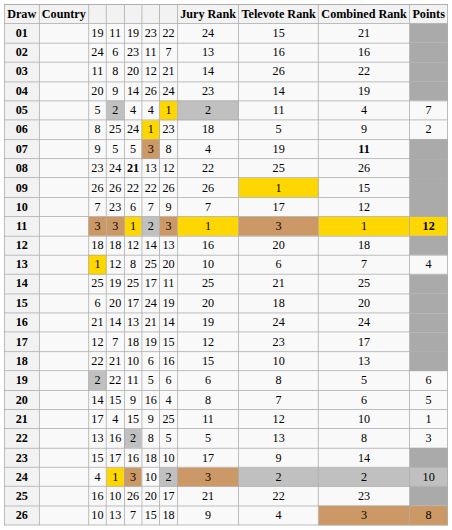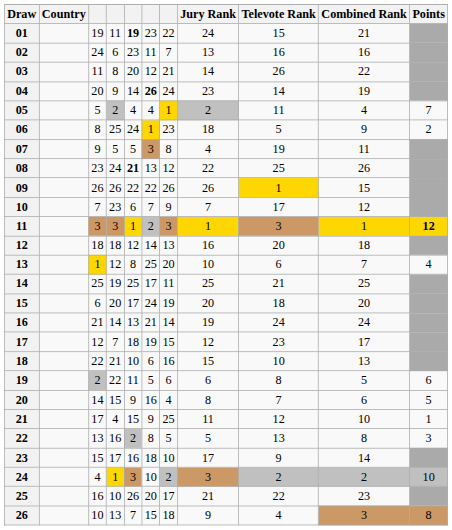(133, 33) normal -> (133, 33) bold
(151, 91) normal -> (151, 91) bold
(364, 149) bold -> (364, 149) normal
